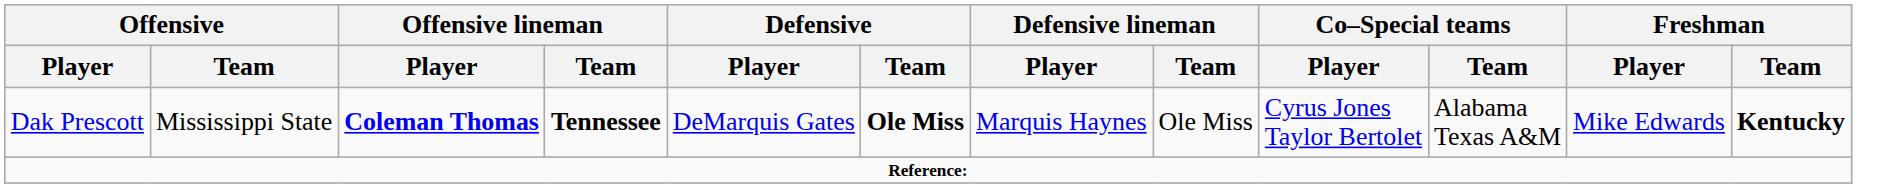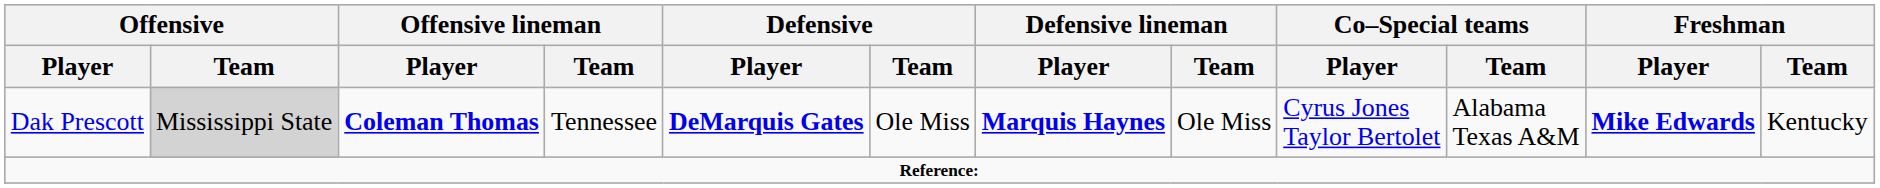(244, 121) no background -> (244, 121) lightgrey background
(606, 121) bold -> (604, 121) normal
(764, 121) normal -> (766, 121) bold
(915, 121) bold -> (923, 121) normal
(1061, 121) normal -> (1073, 121) bold
(1649, 121) normal -> (1673, 121) bold
(1791, 121) bold -> (1817, 121) normal
